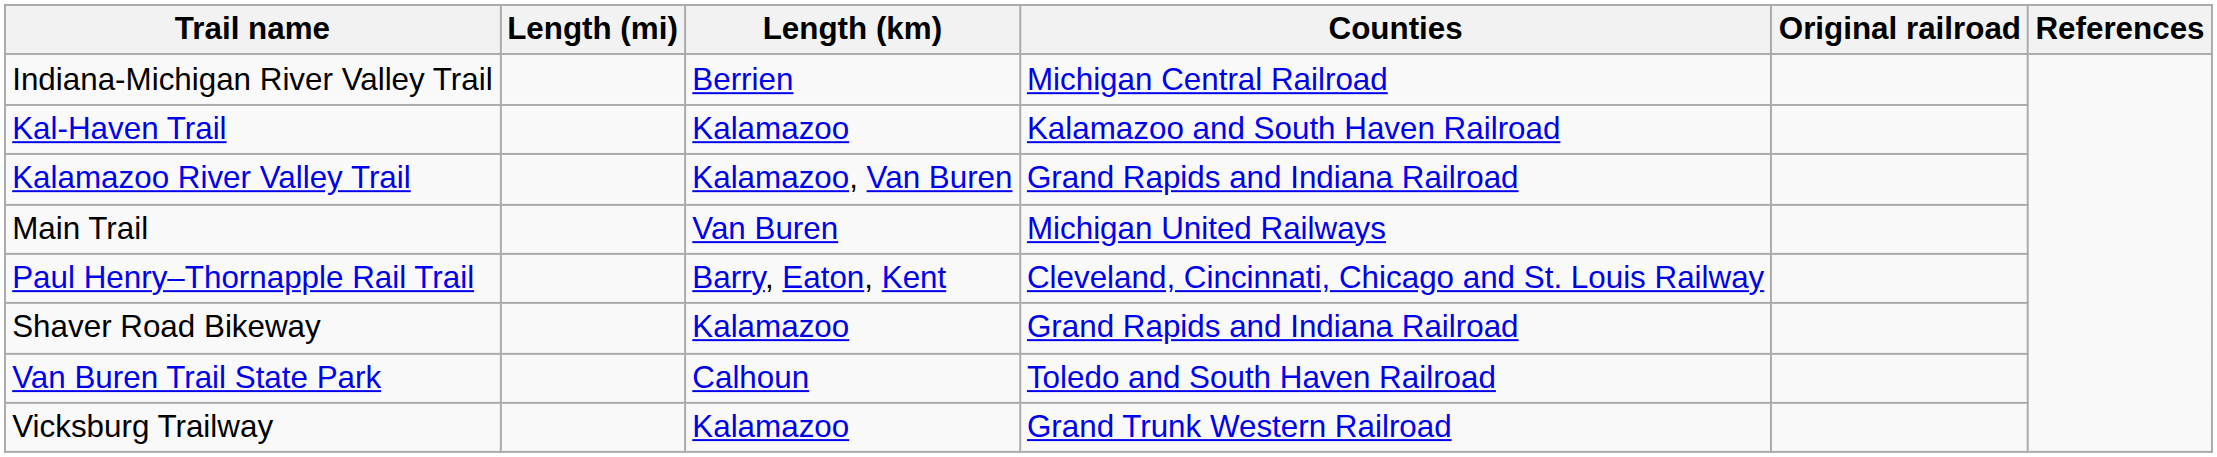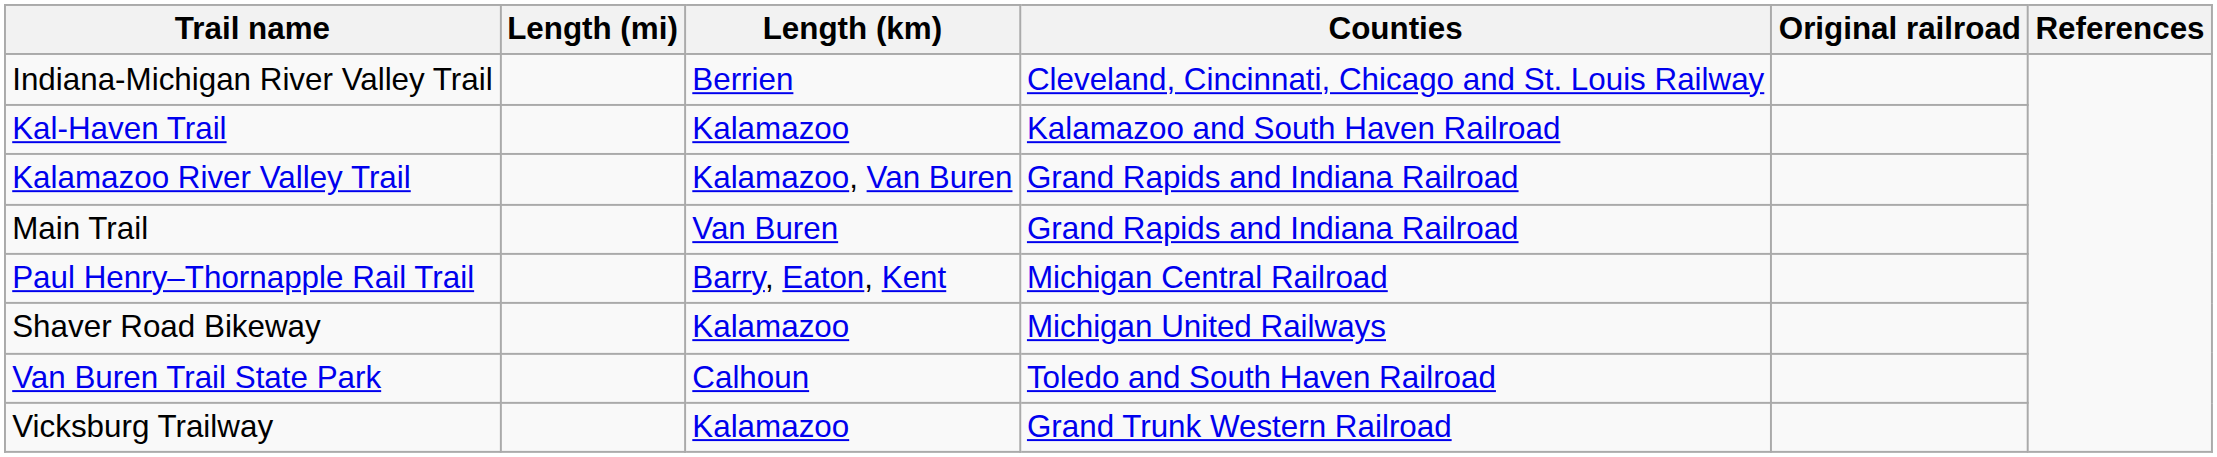(1207, 79) Michigan Central Railroad -> (1396, 79) Cleveland, Cincinnati, Chicago and St. Louis Railway
(1206, 228) Michigan United Railways -> (1273, 228) Grand Rapids and Indiana Railroad
(1396, 278) Cleveland, Cincinnati, Chicago and St. Louis Railway -> (1207, 278) Michigan Central Railroad
(1273, 327) Grand Rapids and Indiana Railroad -> (1206, 327) Michigan United Railways
